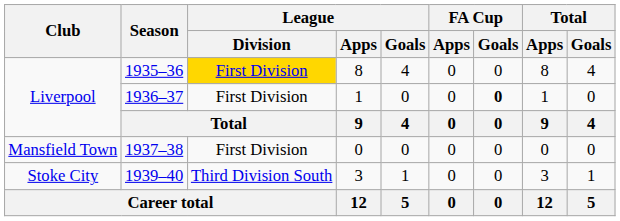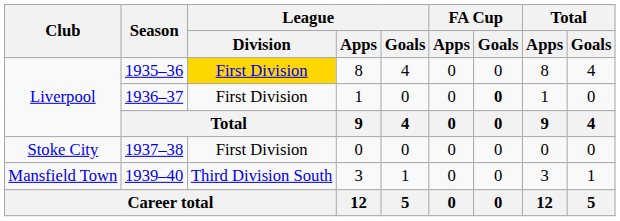(63, 149) Mansfield Town -> (63, 149) Stoke City
(63, 176) Stoke City -> (63, 176) Mansfield Town
